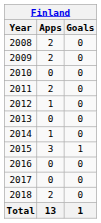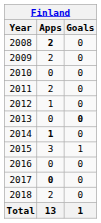(50, 42) normal -> (50, 42) bold
(80, 119) normal -> (80, 119) bold
(50, 134) normal -> (50, 134) bold
(50, 180) normal -> (50, 180) bold
